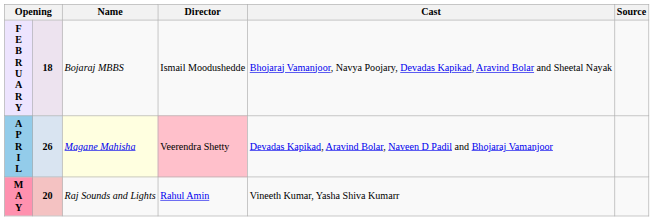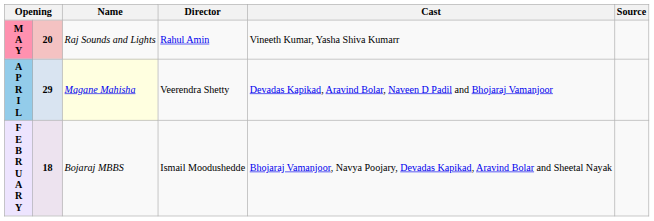rows swapped: (19, 68) <-> (19, 196)
(48, 146) 26 -> (48, 89) 29
(195, 146) pink background -> (195, 89) no background
